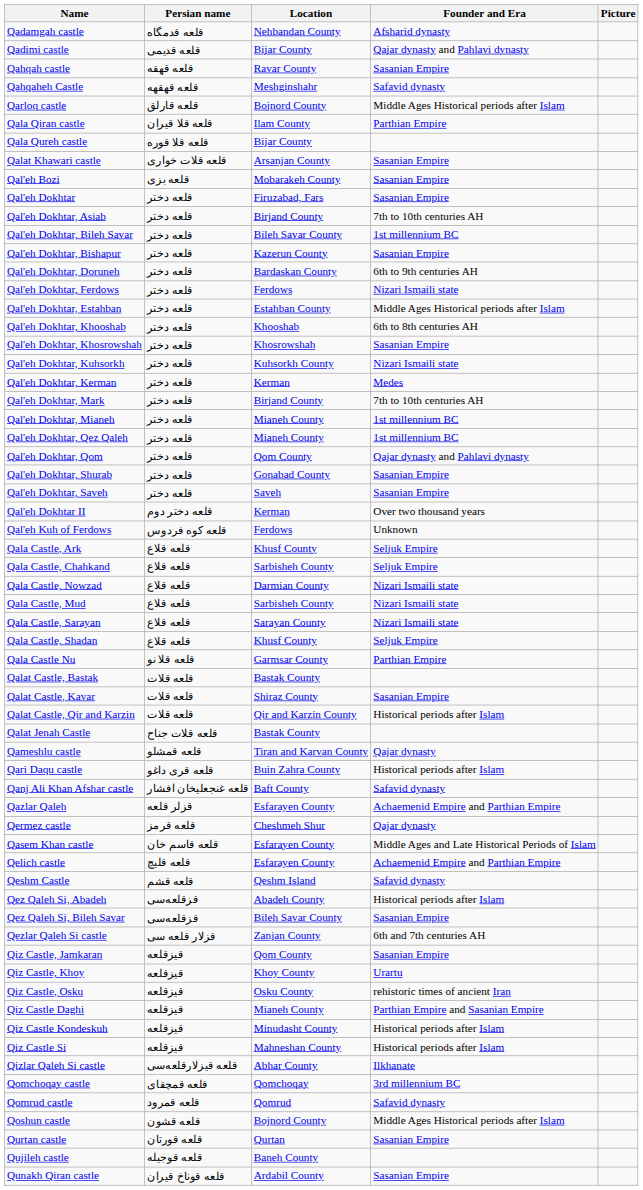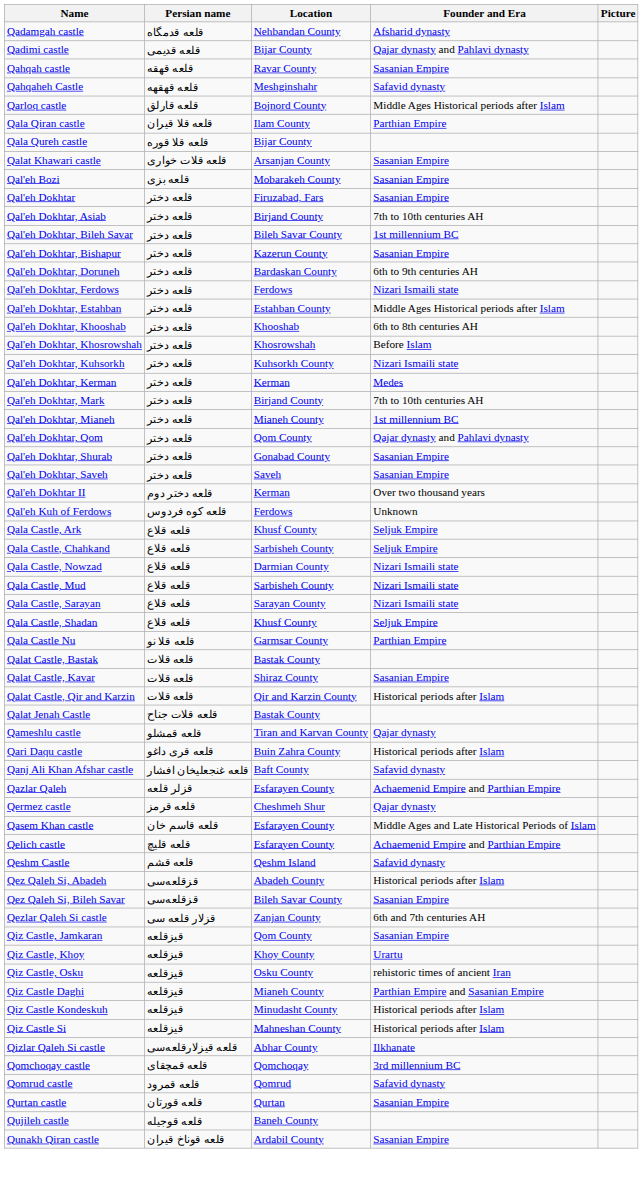(411, 345) Sasanian Empire -> (402, 345) Before Islam
- row: (67, 437)
- row: (39, 1120)
